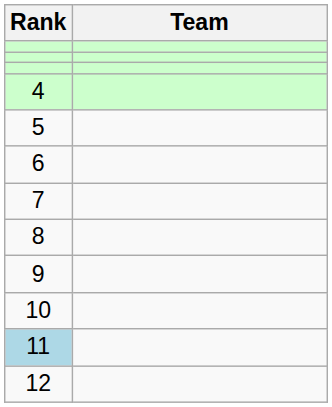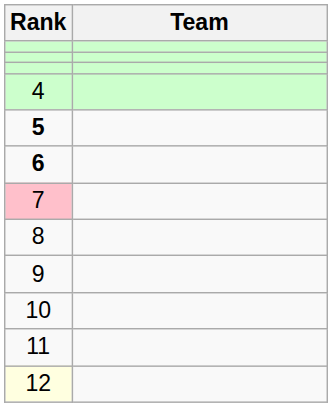(38, 127) normal -> (38, 127) bold
(38, 164) normal -> (38, 164) bold
(38, 200) no background -> (38, 200) pink background
(38, 346) lightblue background -> (38, 346) no background
(38, 383) no background -> (38, 383) lightyellow background
